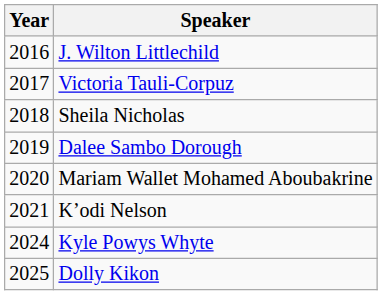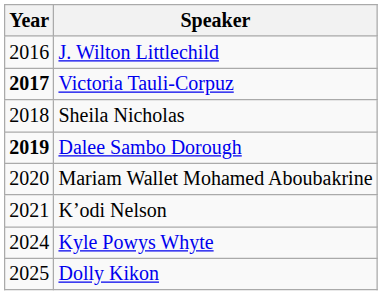(29, 83) normal -> (29, 83) bold
(29, 147) normal -> (29, 147) bold
